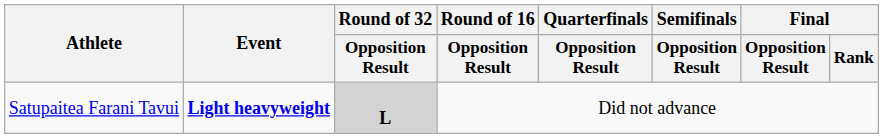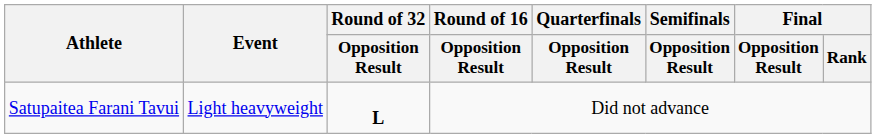(259, 108) bold -> (255, 108) normal
(385, 118) lightgrey background -> (378, 118) no background
